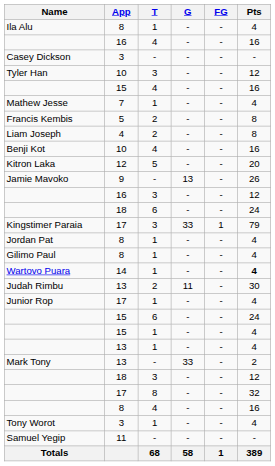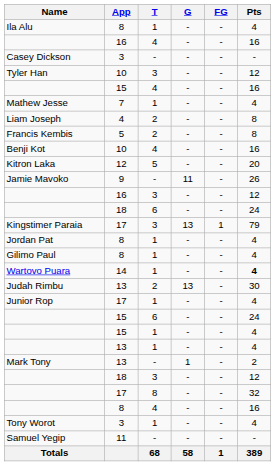rows swapped: (34, 133) <-> (40, 118)
(188, 179) 13 -> (188, 179) 11
(188, 225) 33 -> (188, 225) 13
(188, 286) 11 -> (188, 286) 13
(188, 362) 33 -> (188, 362) 1
